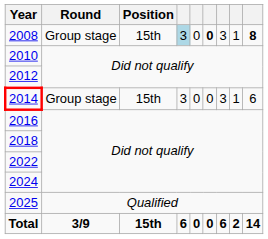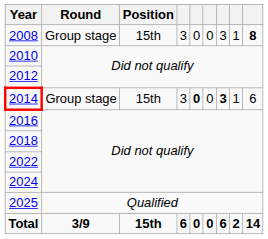(183, 35) lightblue background -> (183, 35) no background
(210, 35) bold -> (210, 35) normal
(197, 98) normal -> (197, 98) bold
(223, 98) normal -> (223, 98) bold
